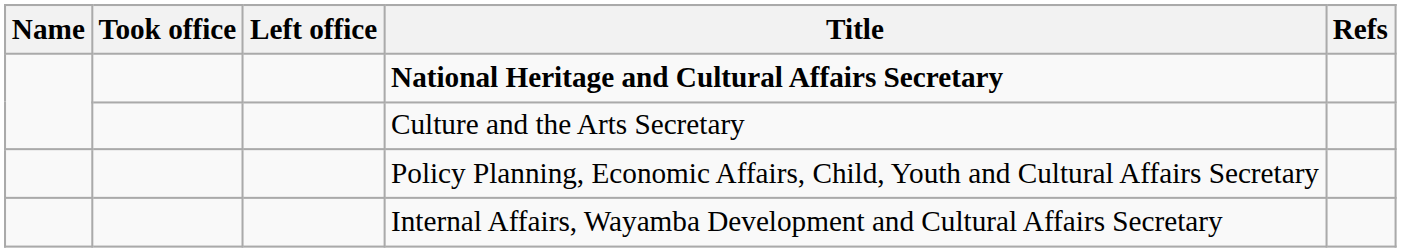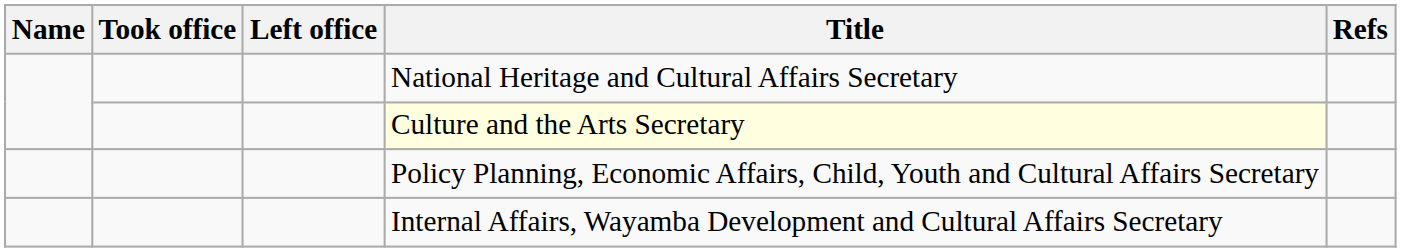(697, 77) bold -> (674, 77) normal
(568, 125) no background -> (568, 125) lightyellow background
